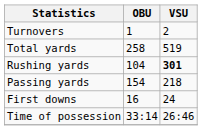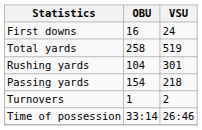rows swapped: (42, 99) <-> (35, 31)
(172, 65) bold -> (172, 65) normal
